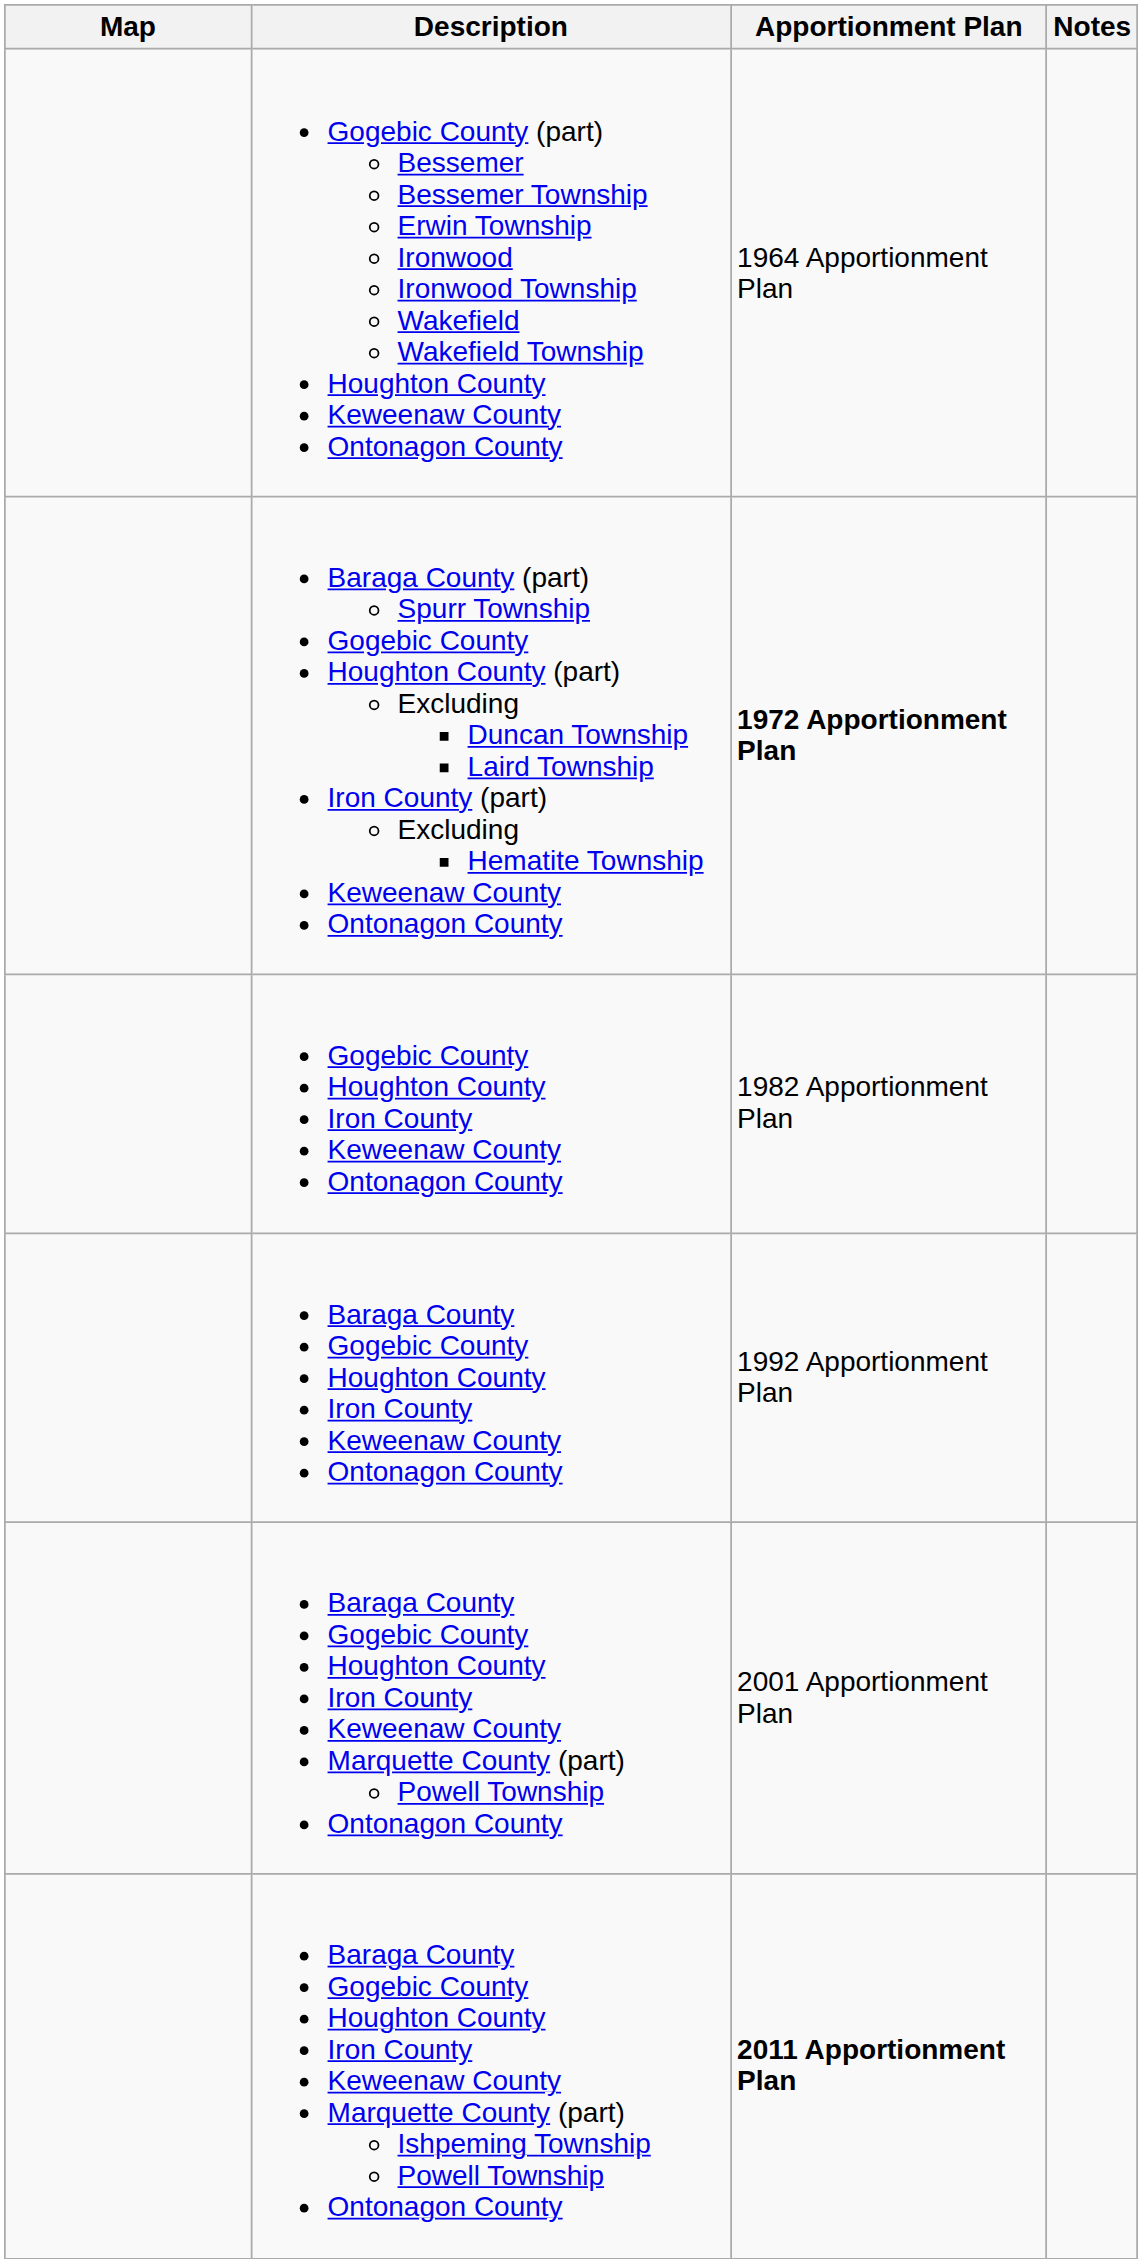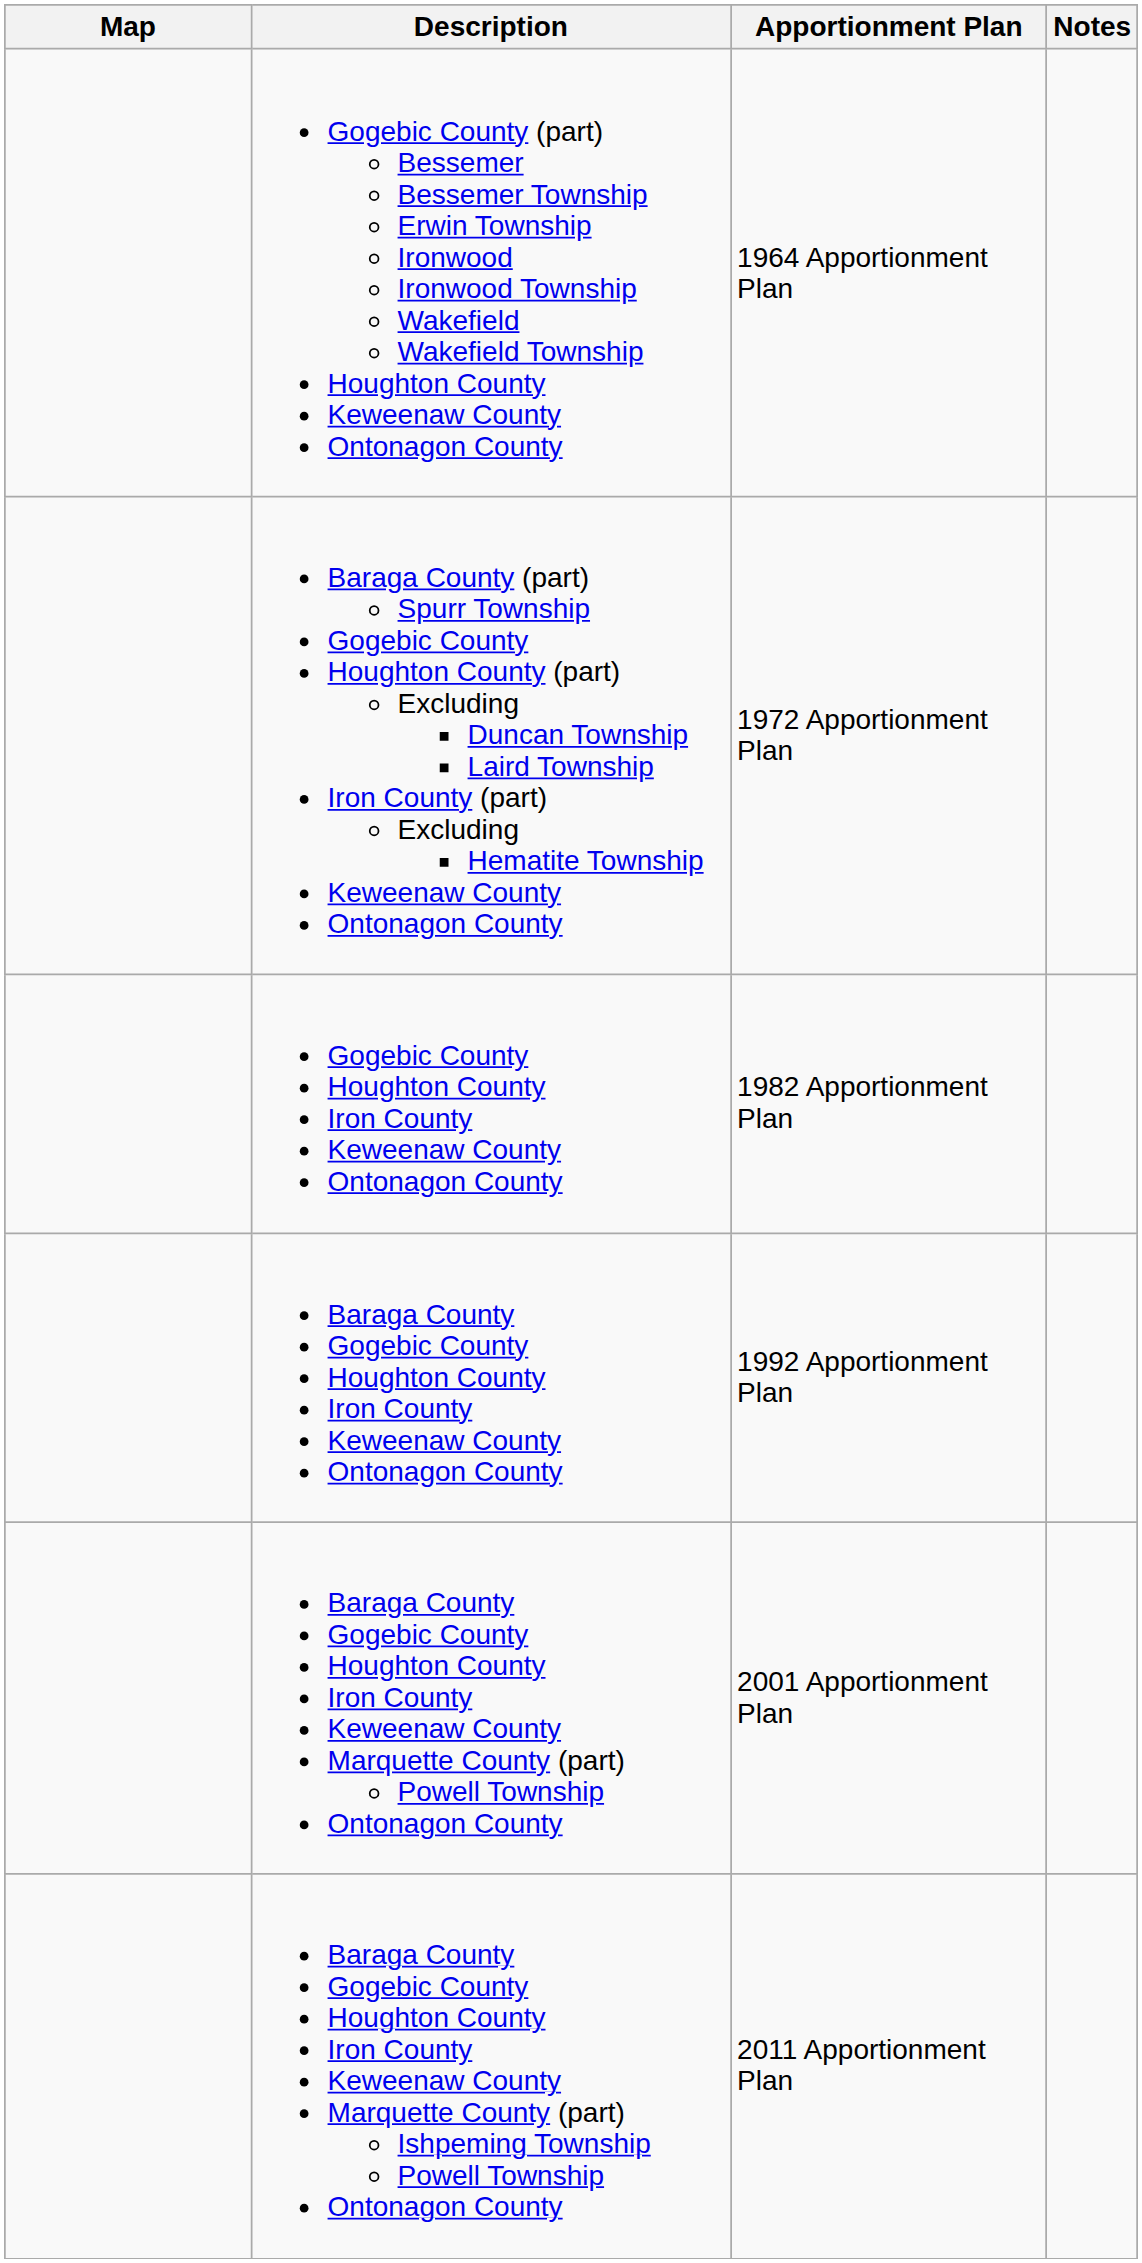(872, 735) bold -> (862, 735) normal
(871, 2065) bold -> (861, 2065) normal
